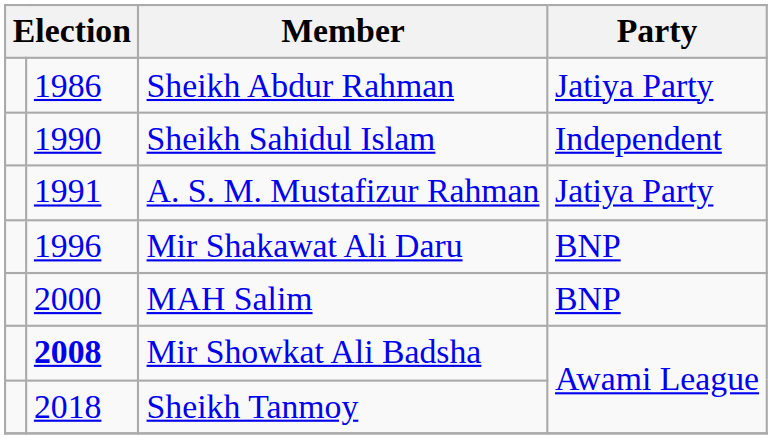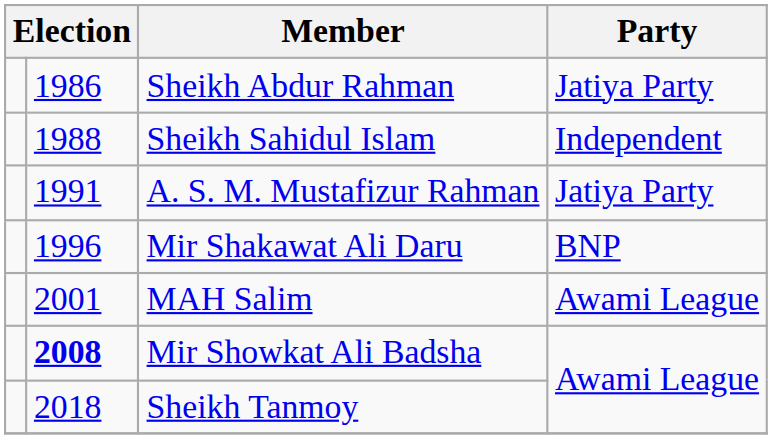(68, 138) 1990 -> (68, 138) 1988
(68, 298) 2000 -> (68, 298) 2001
(588, 298) BNP -> (657, 298) Awami League
